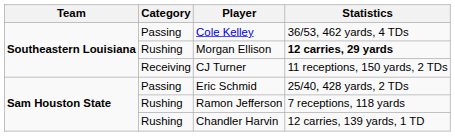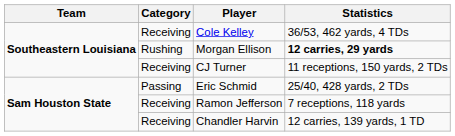(161, 31) Passing -> (166, 31) Receiving
(162, 103) Rushing -> (166, 103) Receiving
(162, 121) Rushing -> (166, 121) Receiving
